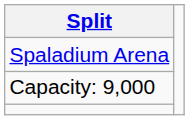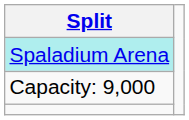(89, 55) no background -> (89, 55) paleturquoise background
